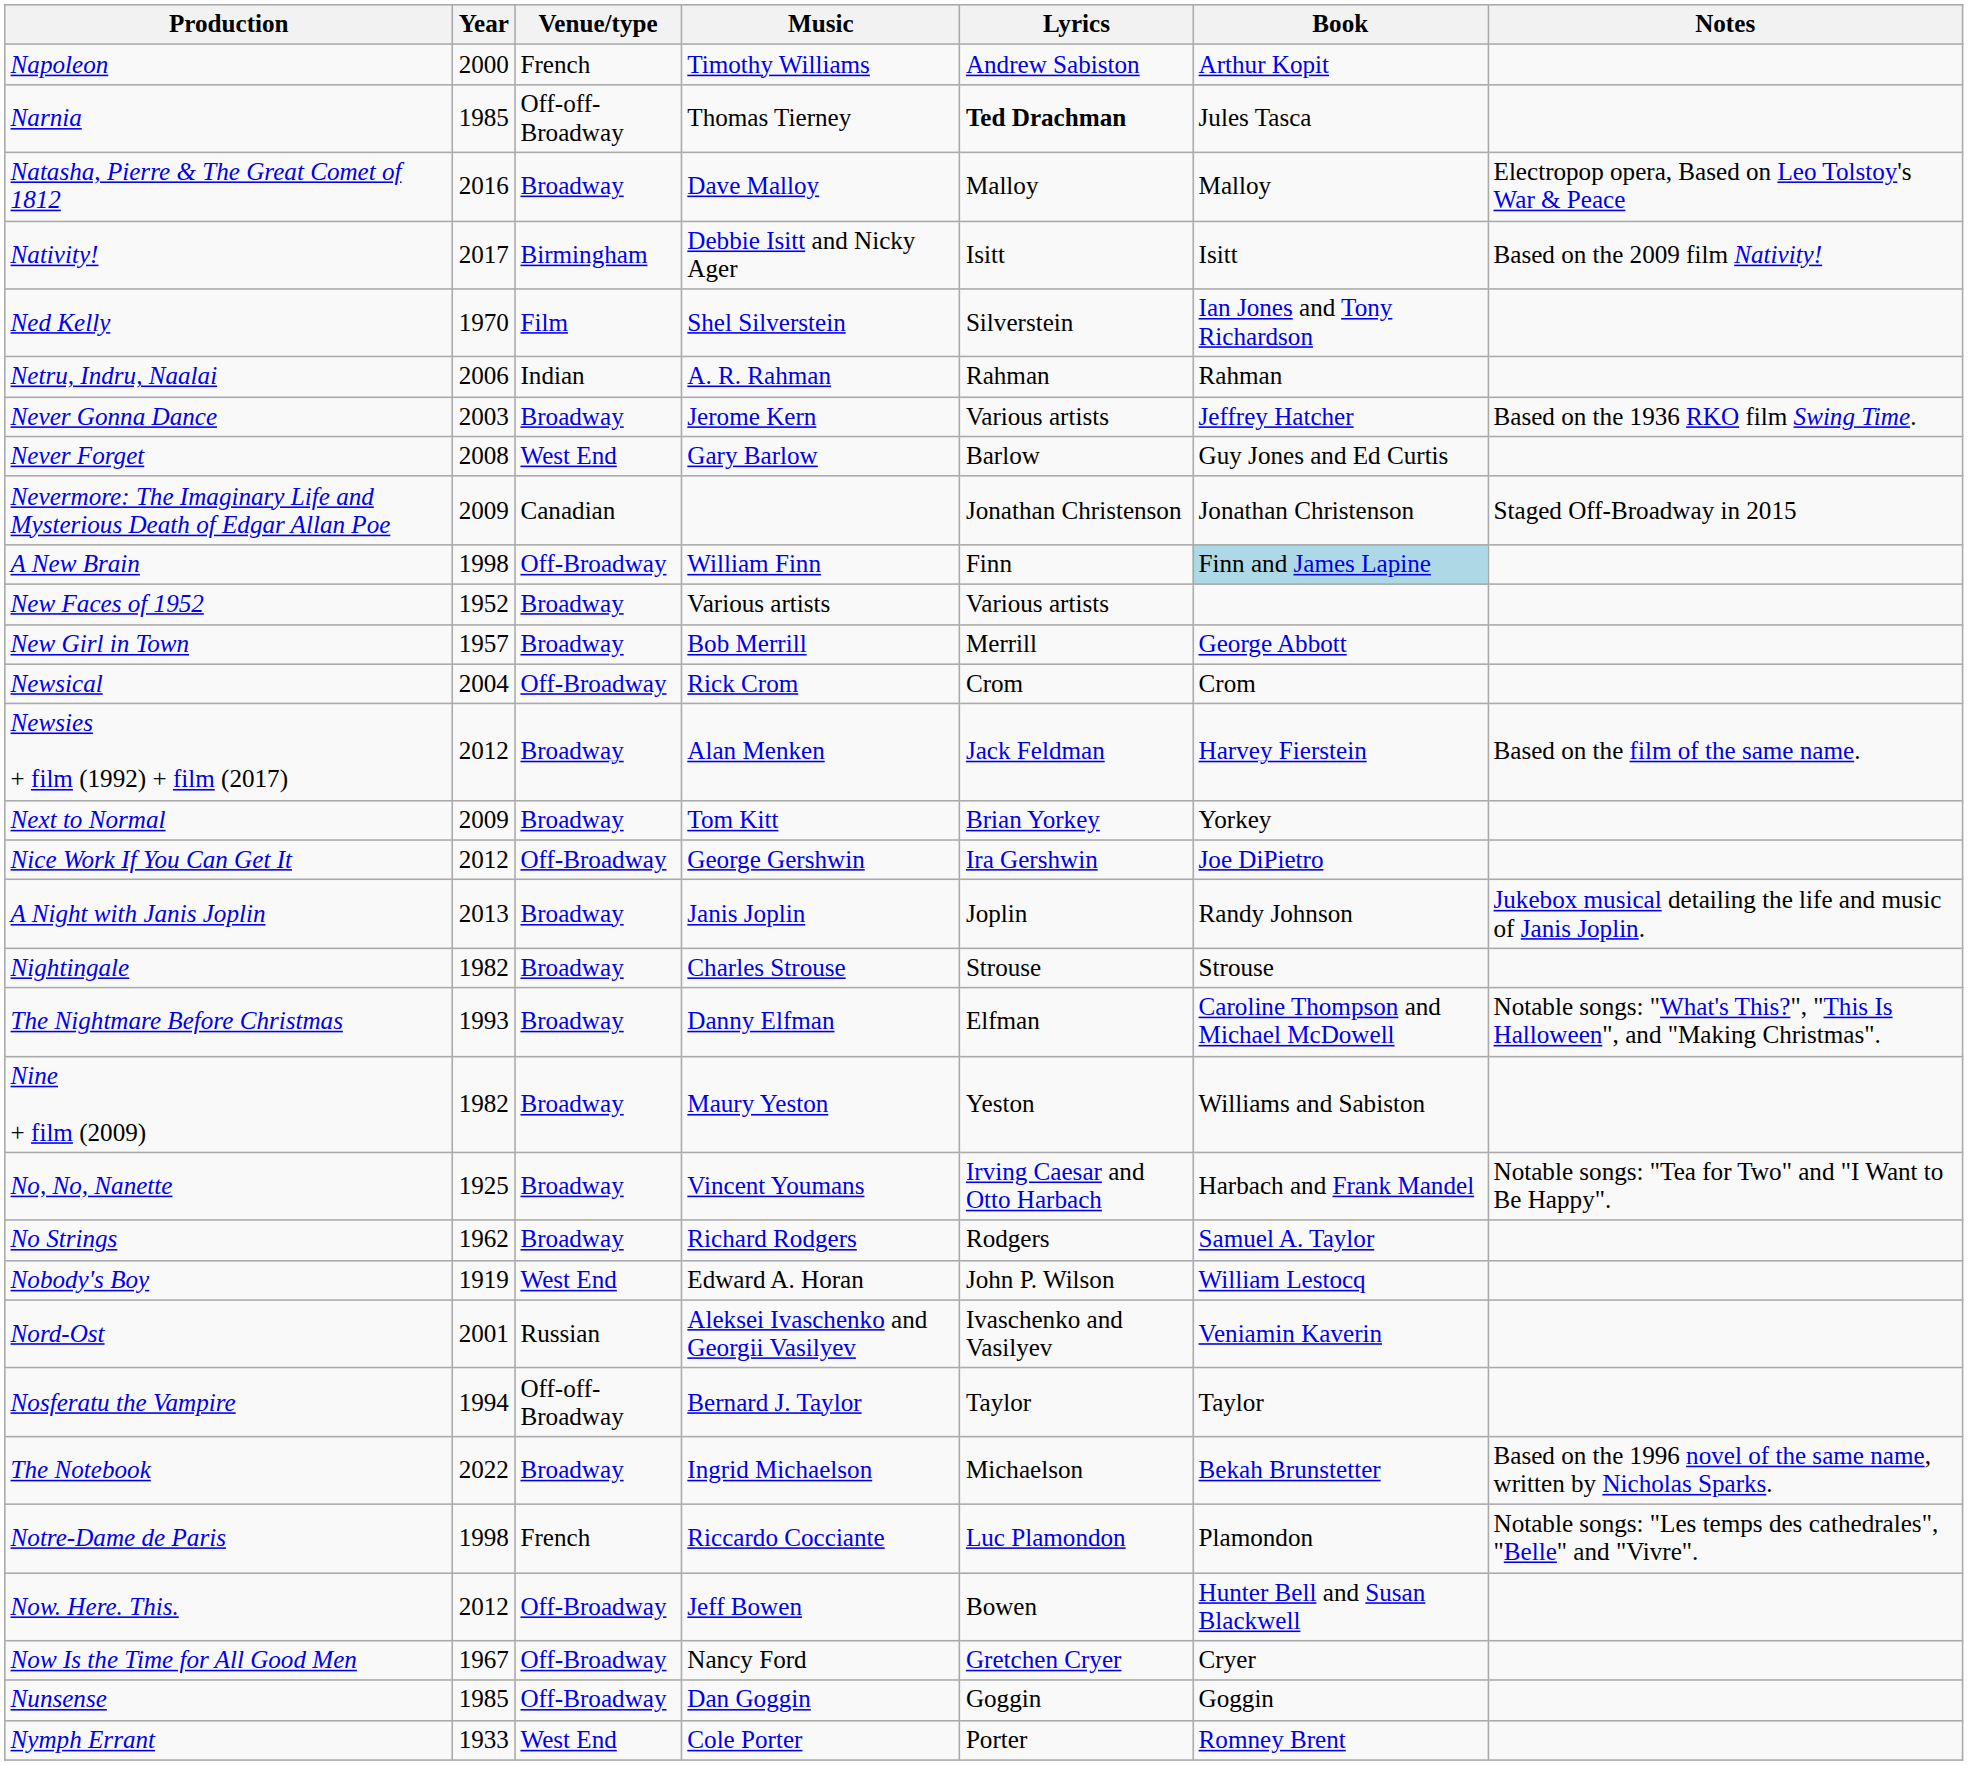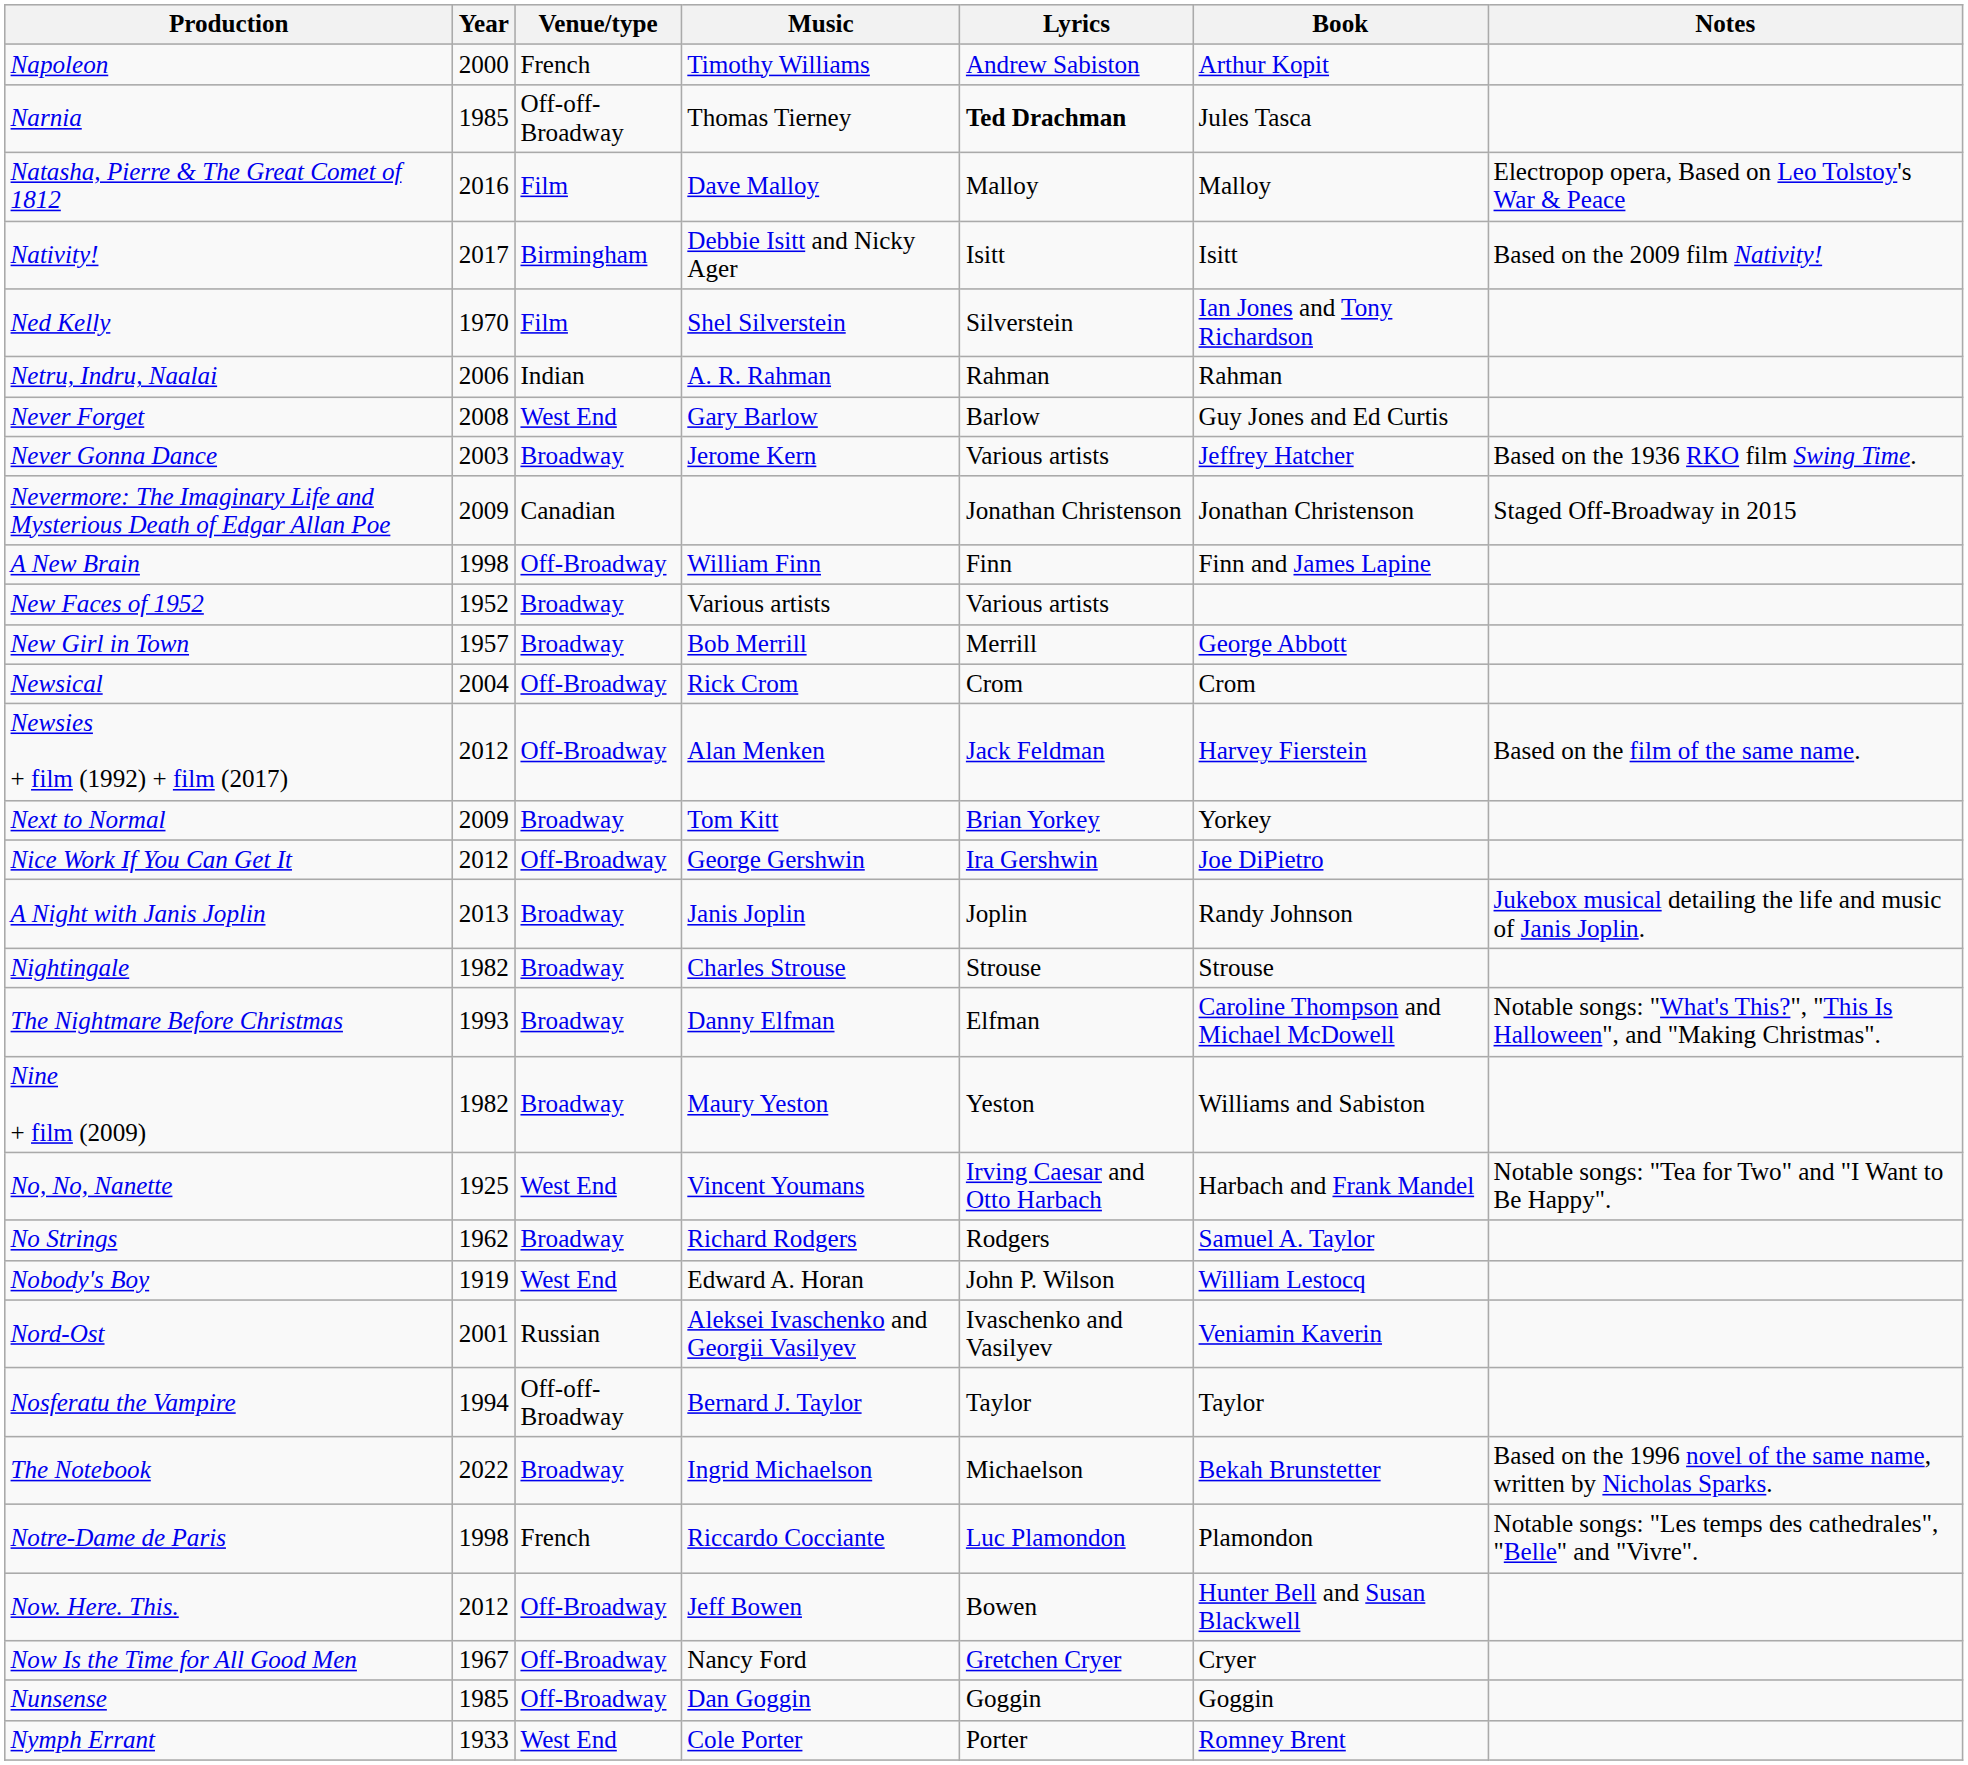(572, 186) Broadway -> (544, 186) Film
rows swapped: (77, 456) <-> (114, 416)
(1315, 564) lightblue background -> (1315, 564) no background
(572, 751) Broadway -> (593, 751) Off-Broadway
(572, 1186) Broadway -> (569, 1186) West End
